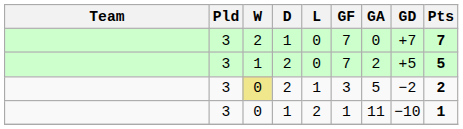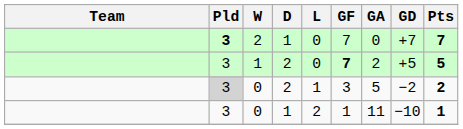(226, 40) normal -> (226, 40) bold
(346, 64) normal -> (346, 64) bold
(226, 88) no background -> (226, 88) lightgrey background
(258, 88) khaki background -> (258, 88) no background
